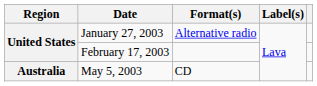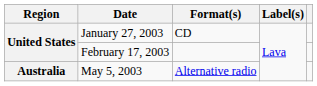(216, 33) Alternative radio -> (183, 33) CD
(183, 71) CD -> (216, 71) Alternative radio
